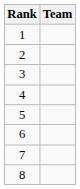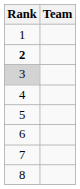(22, 54) normal -> (22, 54) bold
(22, 74) no background -> (22, 74) lightgrey background
